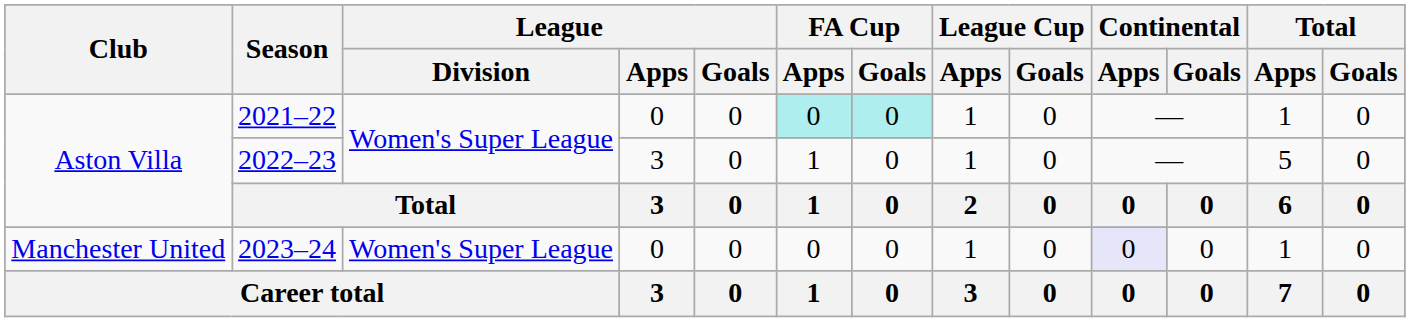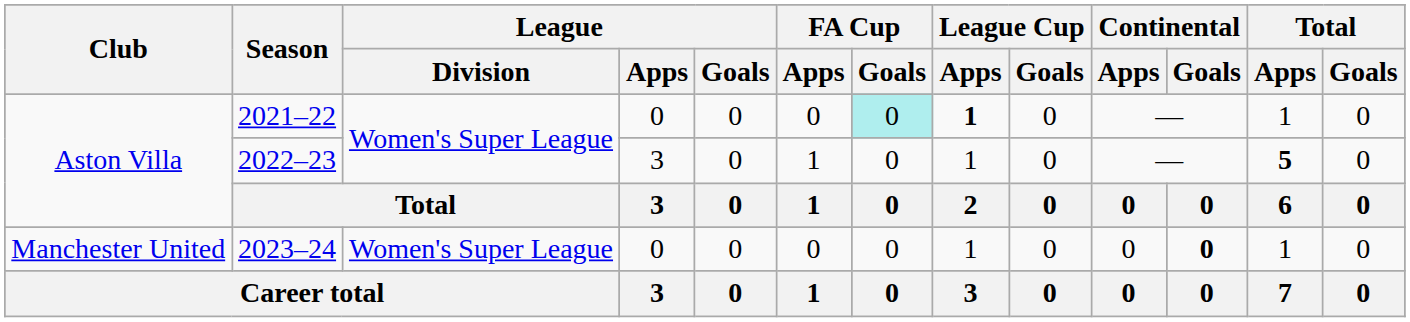(814, 115) paleturquoise background -> (814, 115) no background
(971, 115) normal -> (971, 115) bold
(1285, 159) normal -> (1285, 159) bold
(1129, 248) lavender background -> (1129, 248) no background
(1207, 248) normal -> (1207, 248) bold
